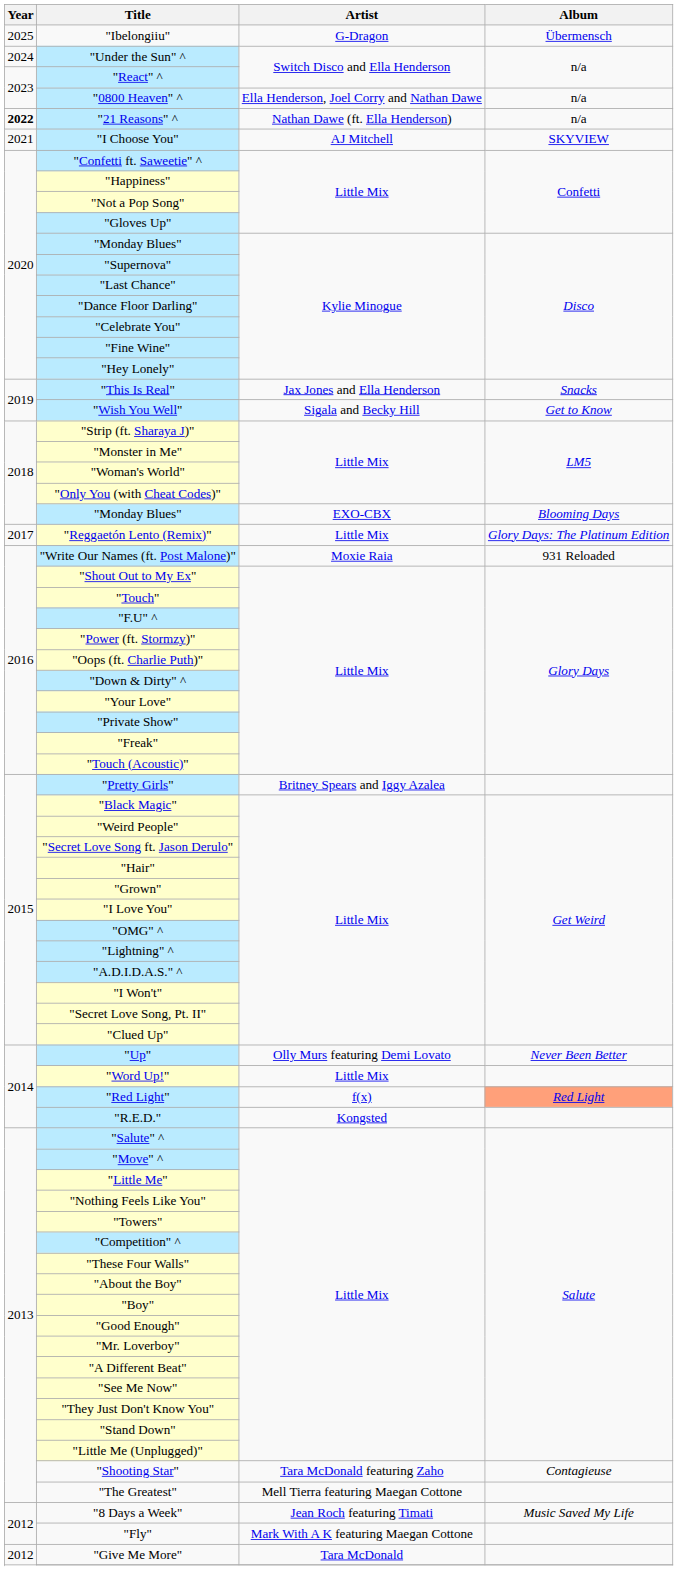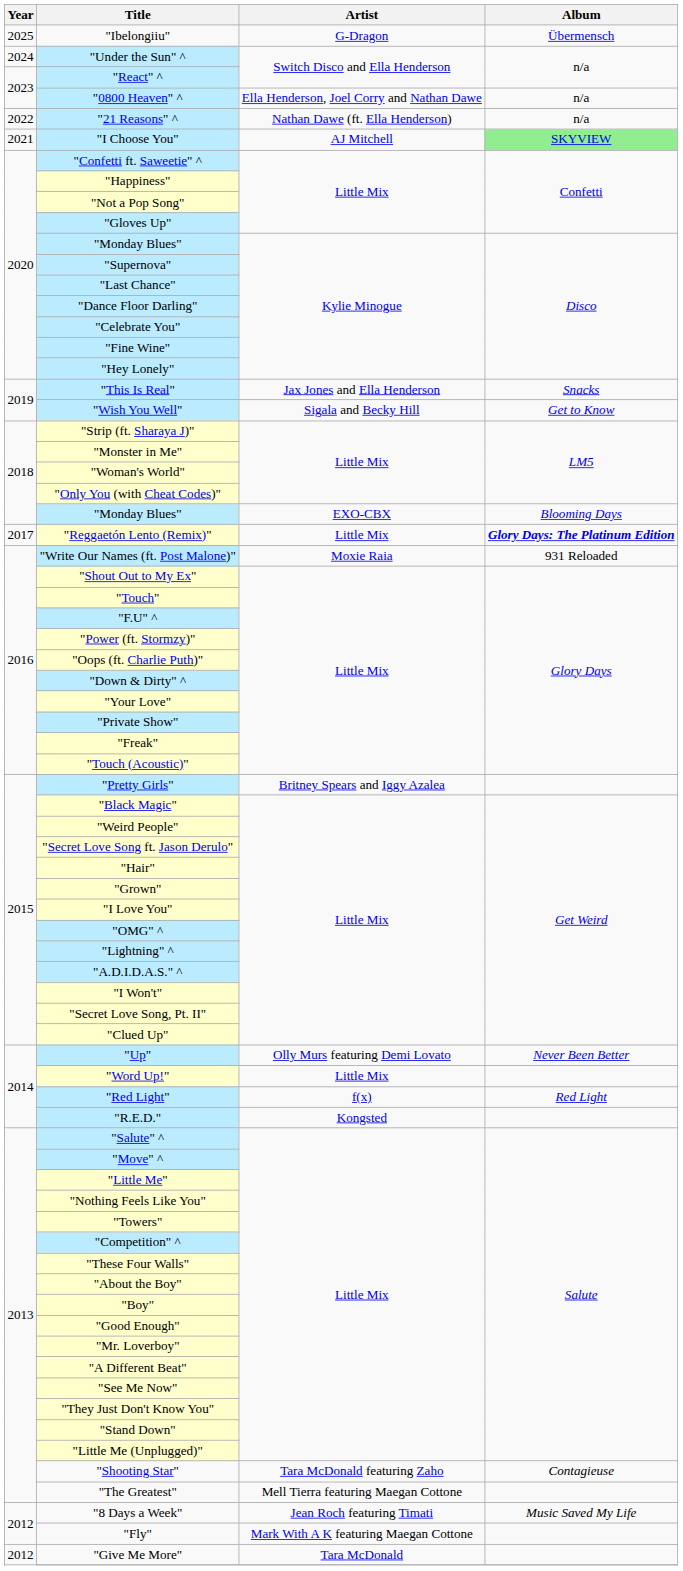(21, 118) bold -> (21, 118) normal
(579, 139) no background -> (581, 139) lightgreen background
(579, 535) normal -> (581, 535) bold
(579, 1096) lightsalmon background -> (581, 1096) no background
